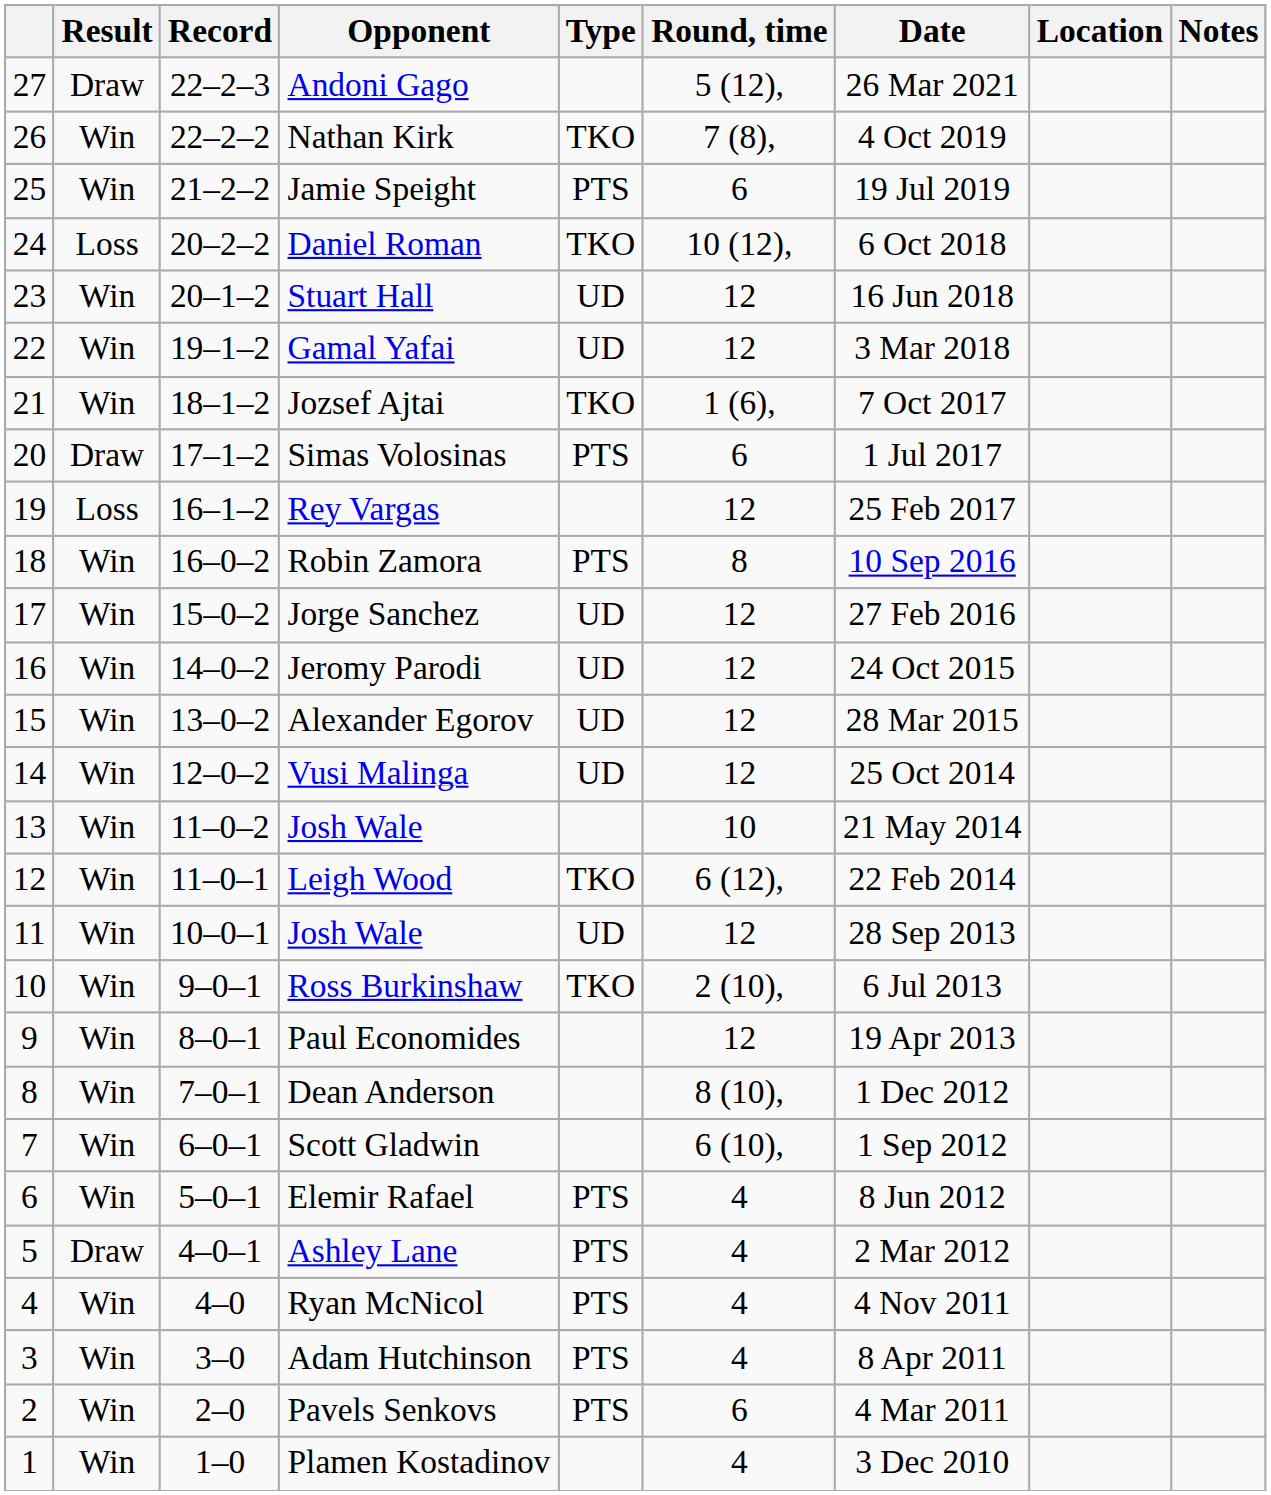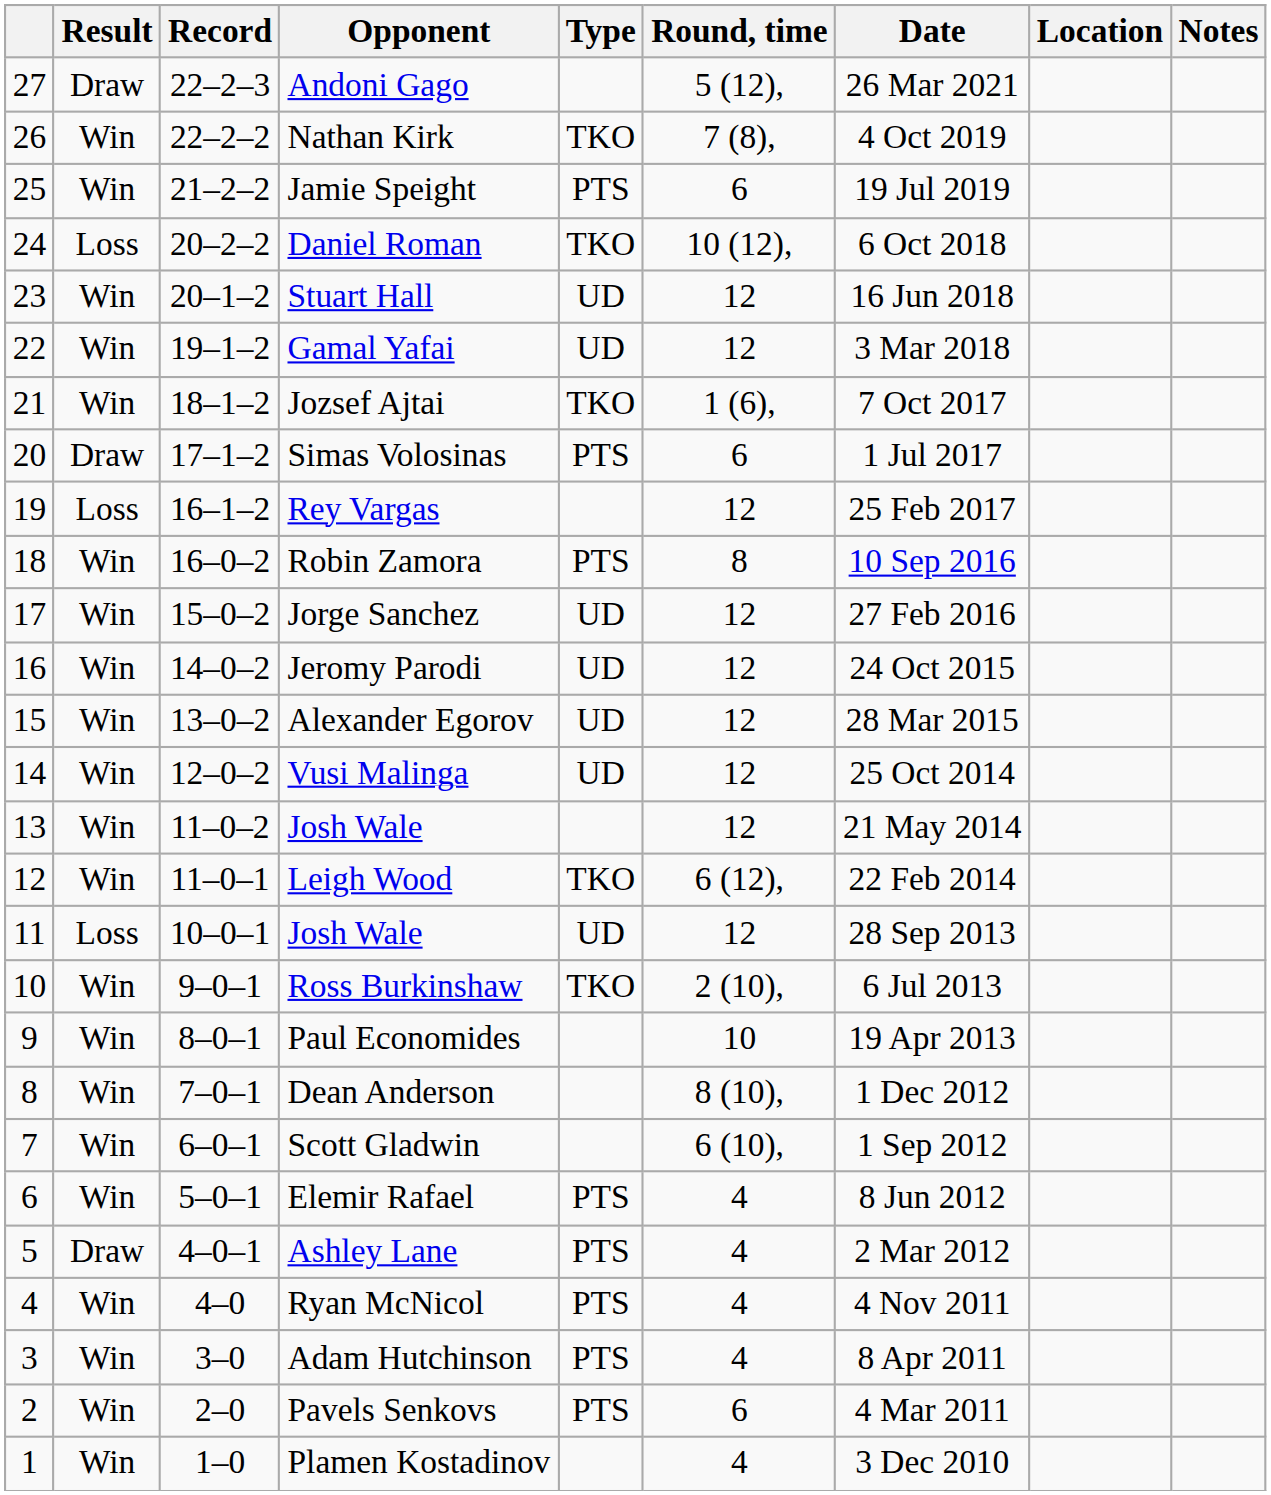(739, 826) 10 -> (739, 826) 12
(107, 932) Win -> (107, 932) Loss
(739, 1038) 12 -> (739, 1038) 10
